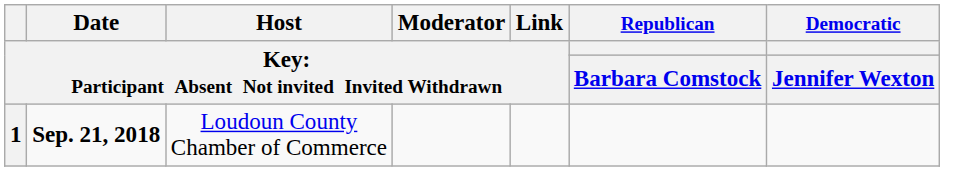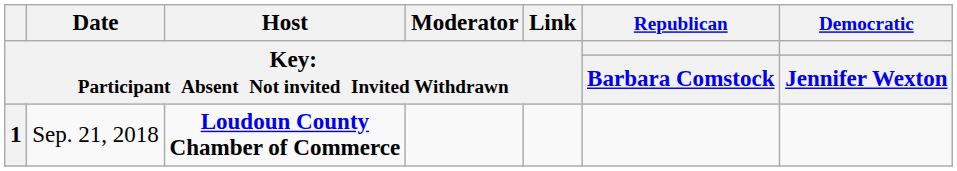(96, 134) bold -> (96, 134) normal
(279, 134) normal -> (285, 134) bold
